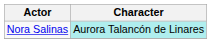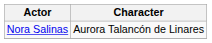(139, 30) paleturquoise background -> (139, 30) no background
